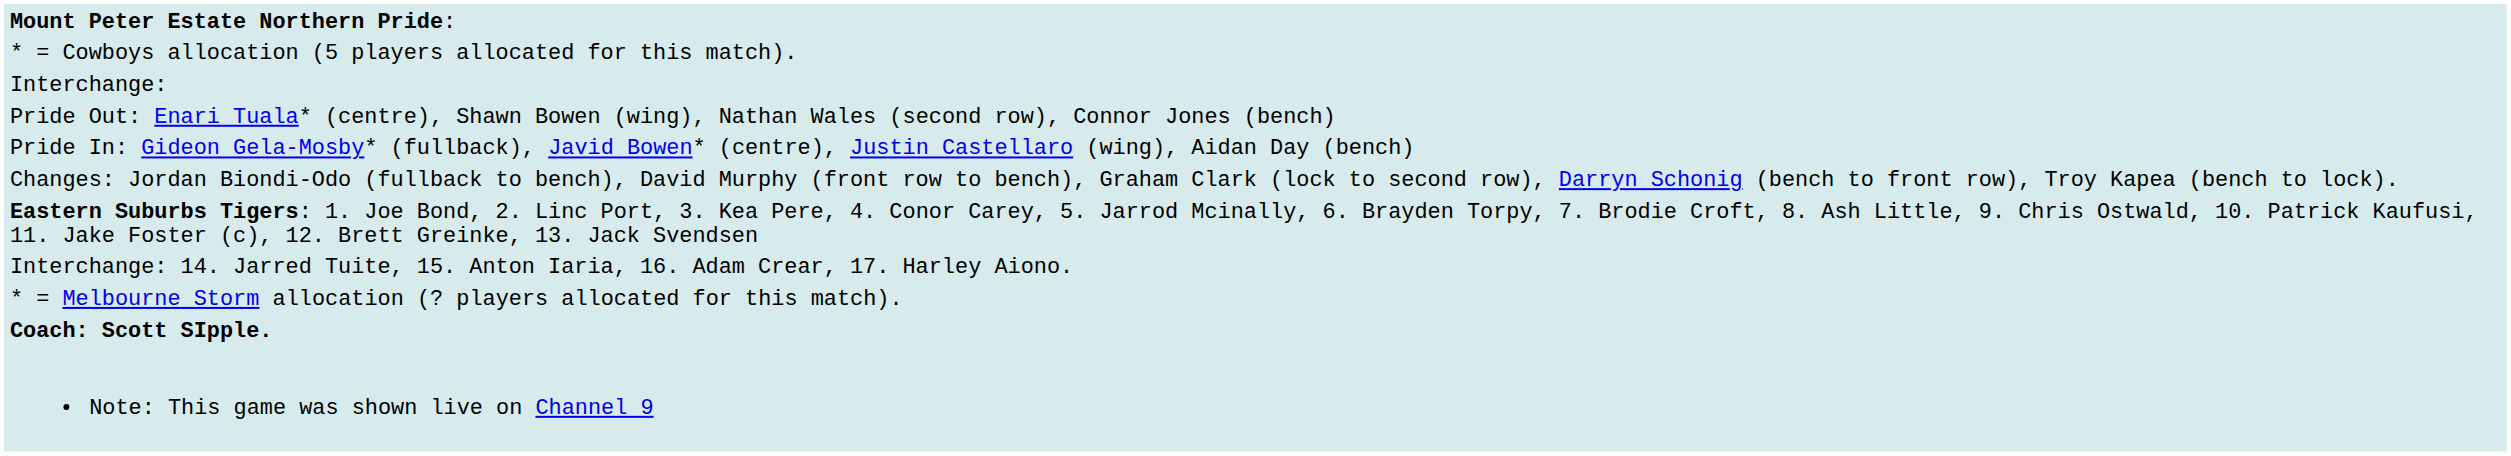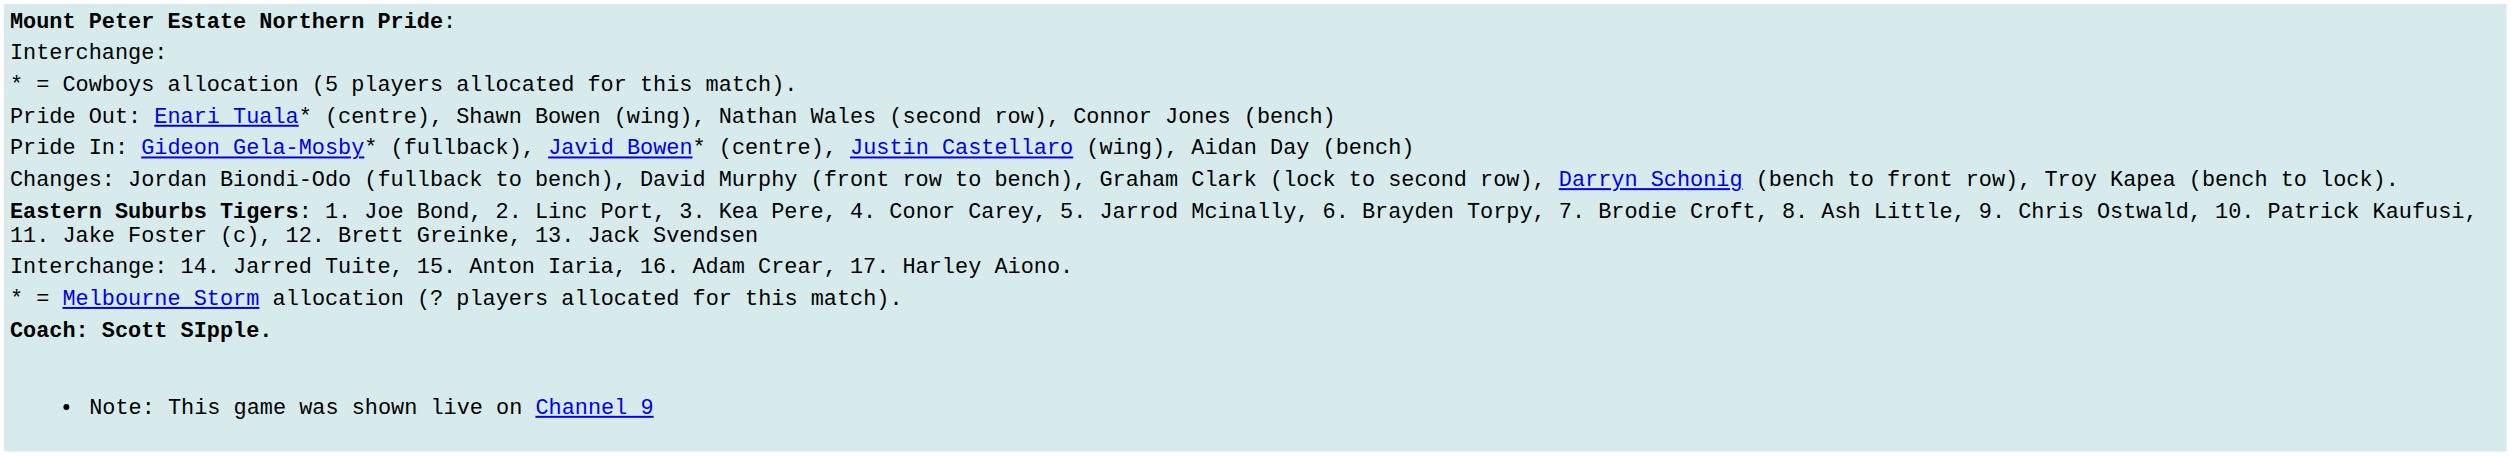(404, 54) * = Cowboys allocation (5 players allocated for this match). -> (89, 54) Interchange:
(89, 85) Interchange: -> (404, 85) * = Cowboys allocation (5 players allocated for this match).
